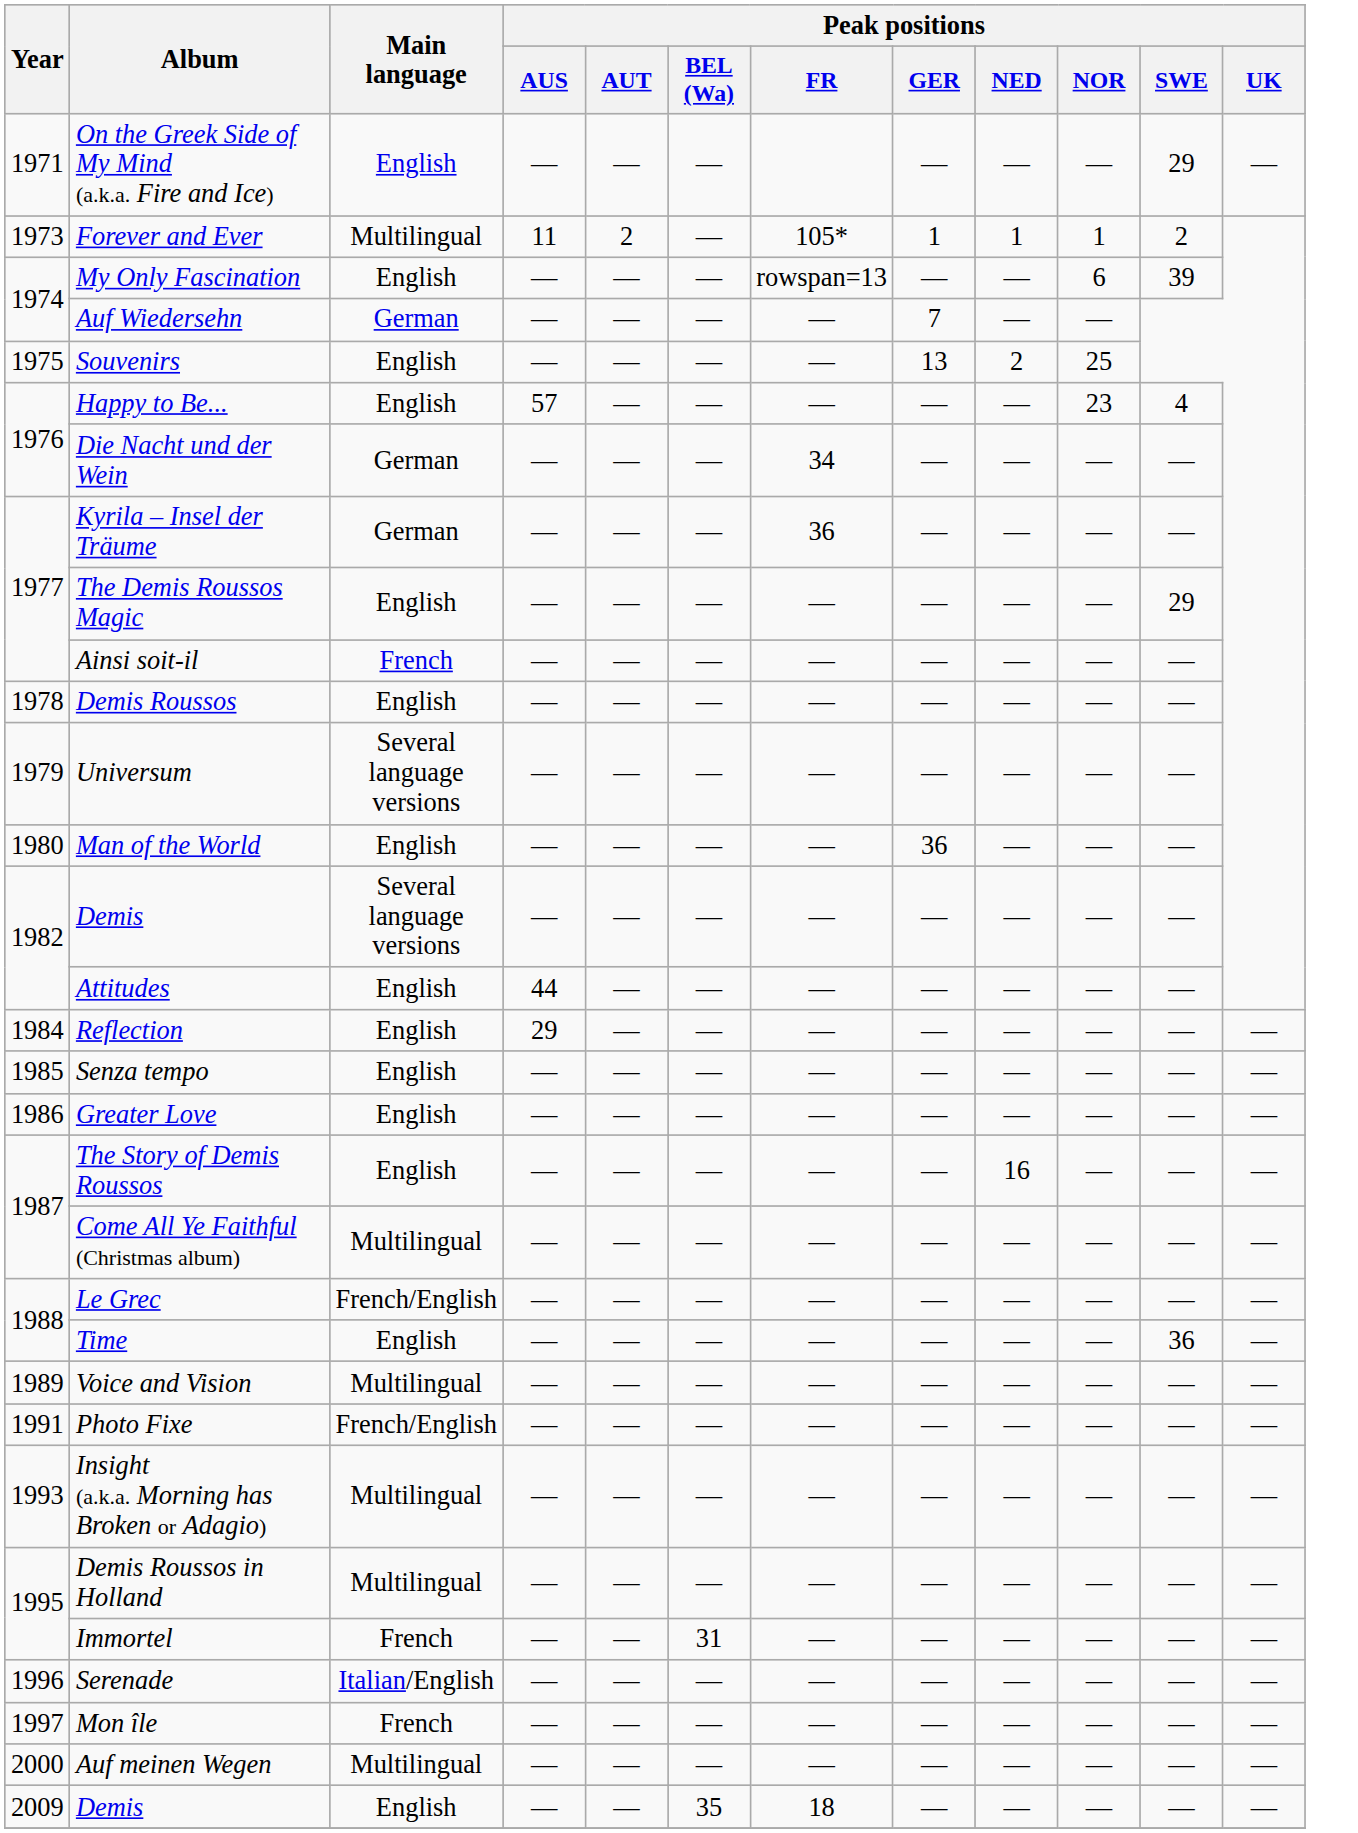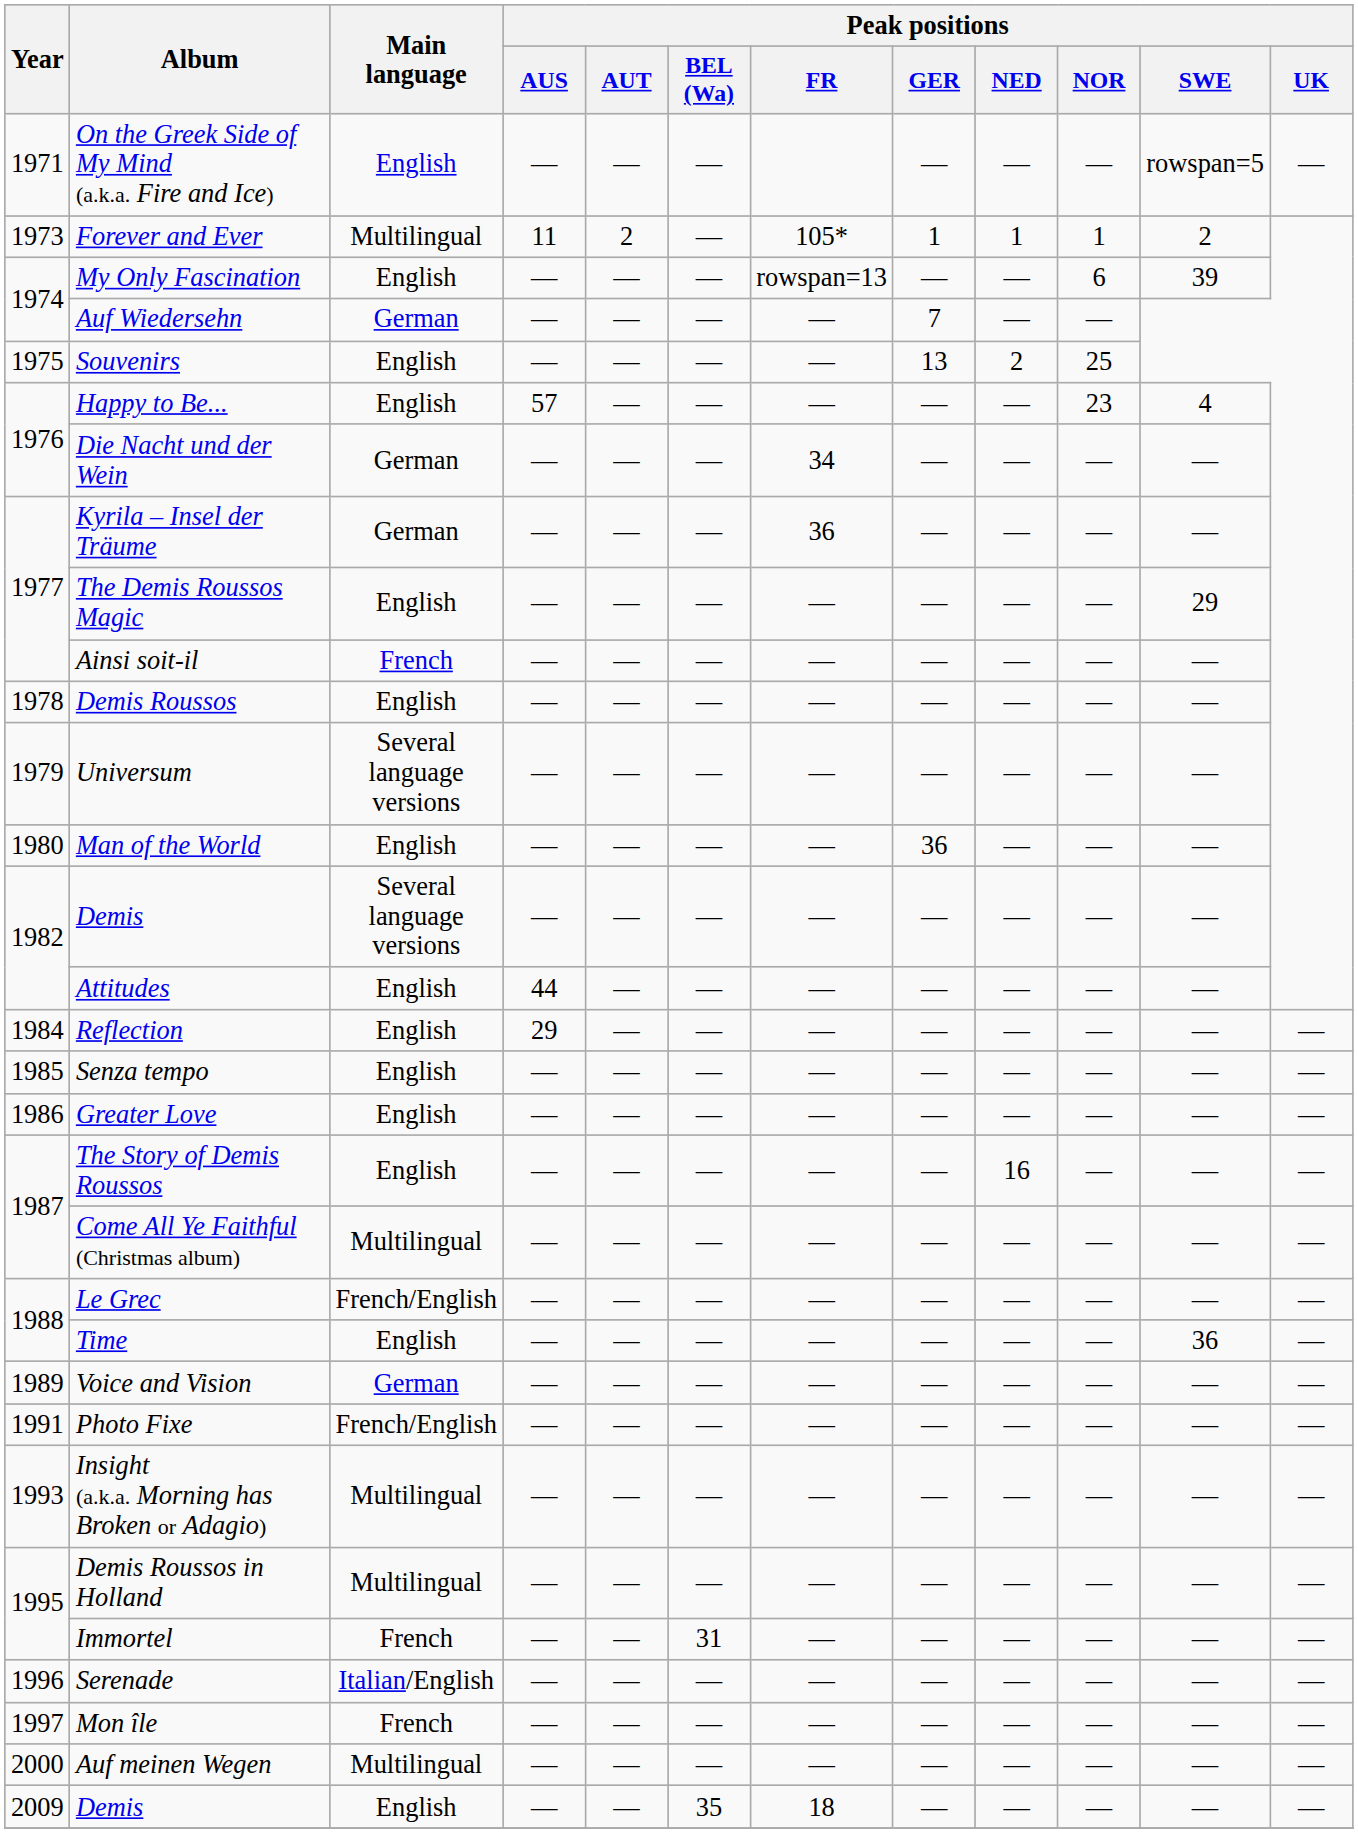(1181, 164) 29 -> (1205, 164) rowspan=5
(416, 1382) Multilingual -> (416, 1382) German
